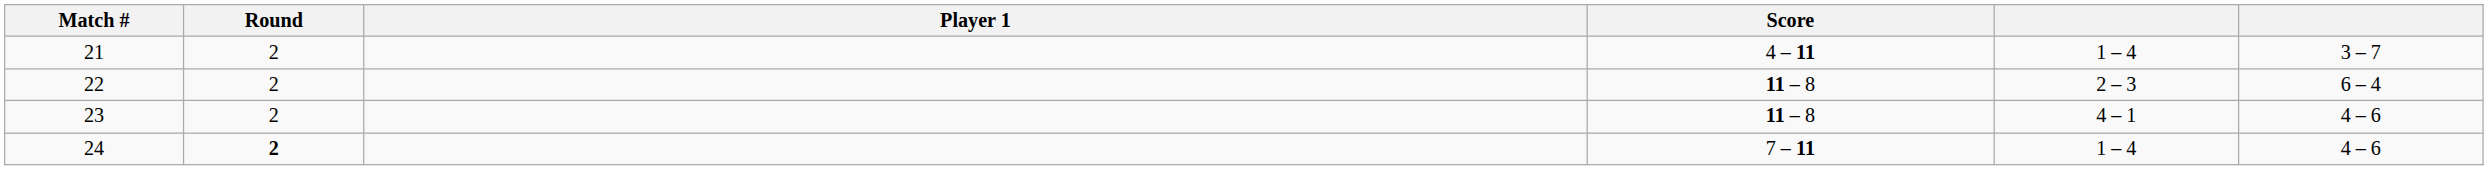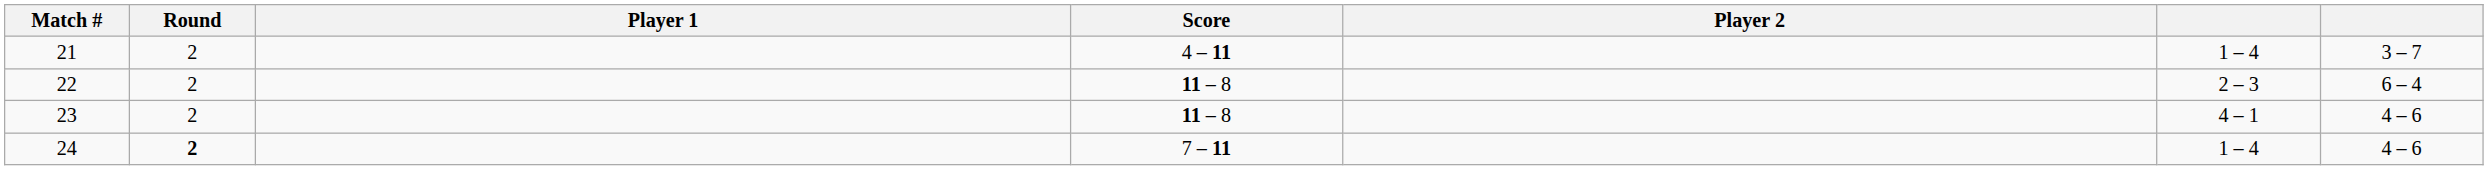+ column: (1750, 20)
